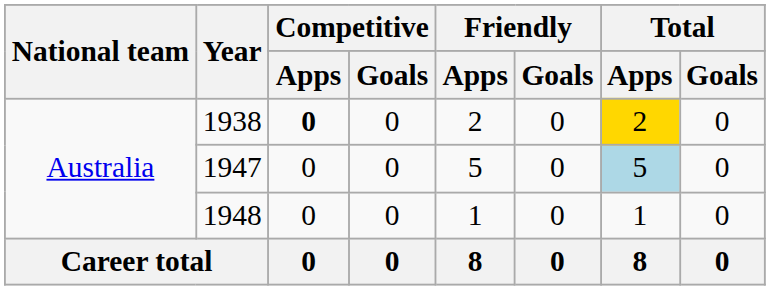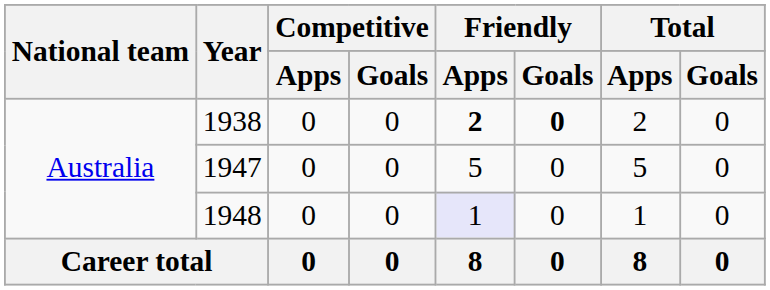(309, 121) bold -> (309, 121) normal
(475, 121) normal -> (475, 121) bold
(557, 121) normal -> (557, 121) bold
(640, 121) gold background -> (640, 121) no background
(640, 167) lightblue background -> (640, 167) no background
(475, 214) no background -> (475, 214) lavender background
